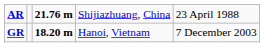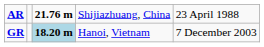(54, 32) no background -> (54, 32) lightblue background
